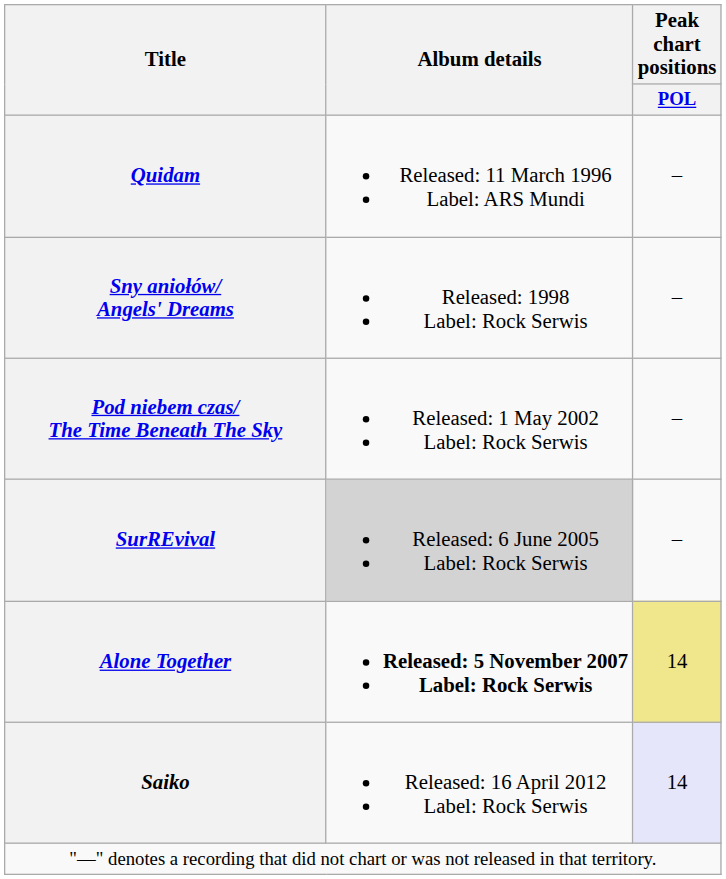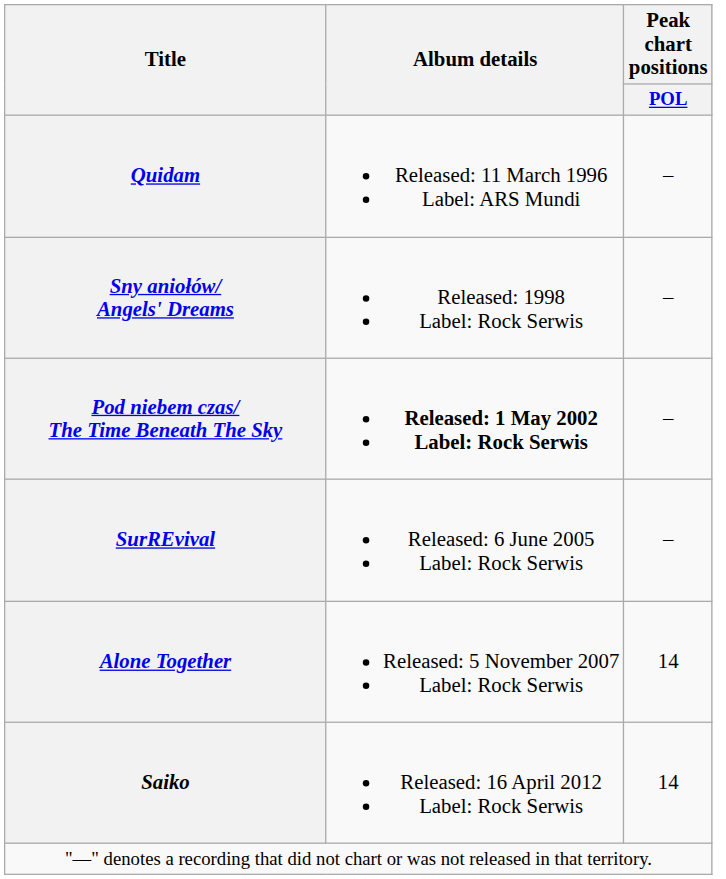(480, 430) normal -> (475, 430) bold
(480, 552) lightgrey background -> (475, 552) no background
(480, 673) bold -> (475, 673) normal
(677, 661) khaki background -> (668, 661) no background
(677, 782) lavender background -> (668, 782) no background
